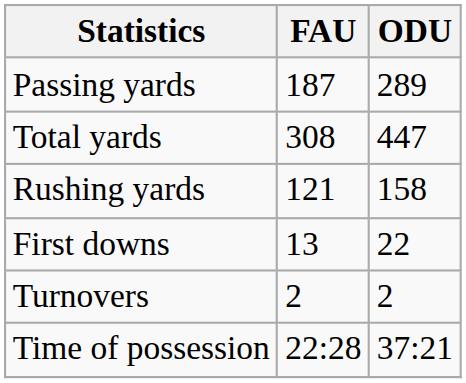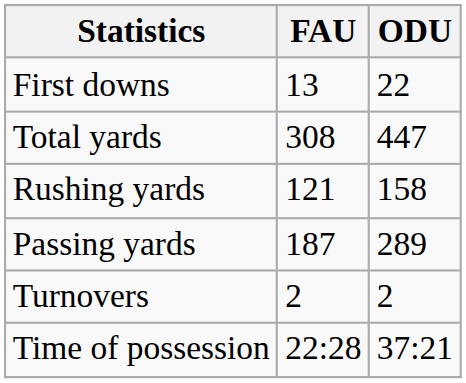rows swapped: (91, 243) <-> (104, 84)
